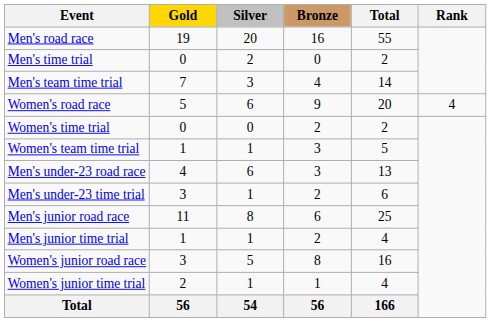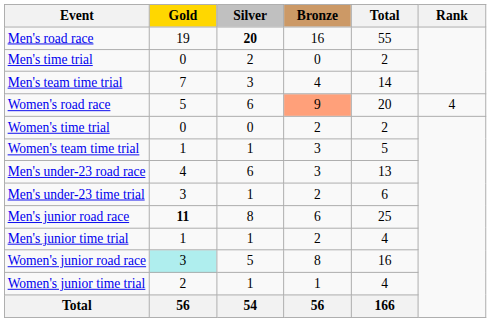(250, 38) normal -> (250, 38) bold
(317, 105) no background -> (317, 105) lightsalmon background
(183, 216) normal -> (183, 216) bold
(183, 261) no background -> (183, 261) paleturquoise background
